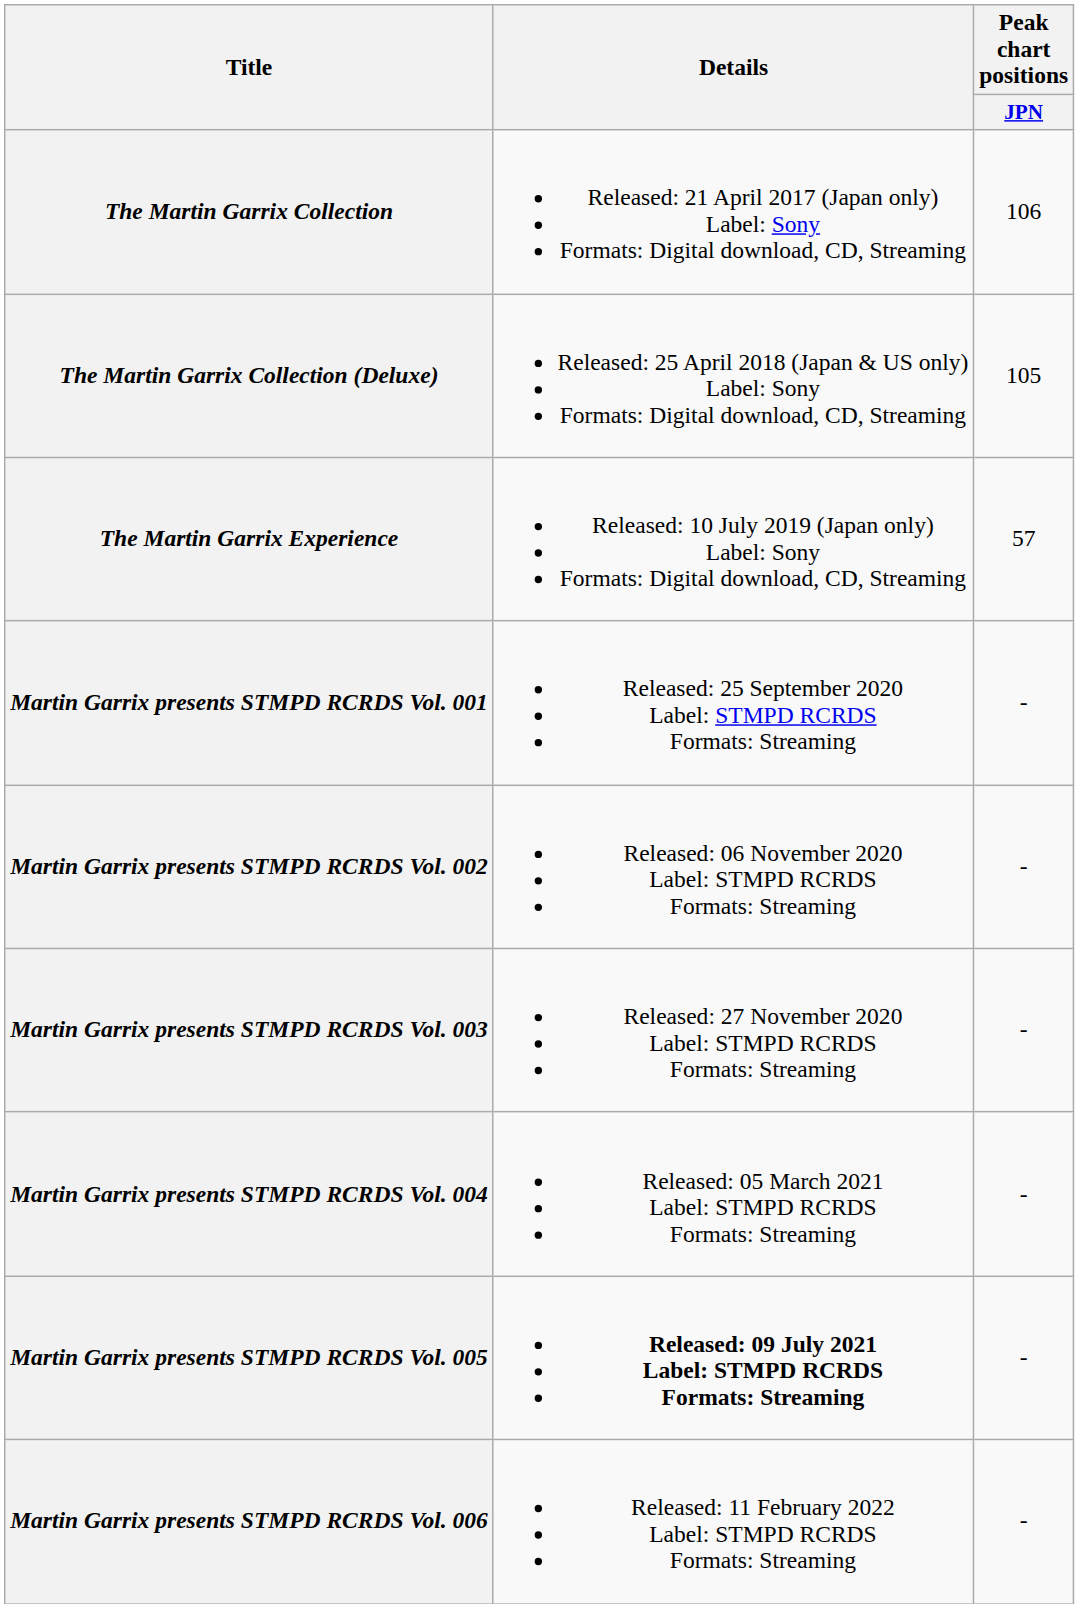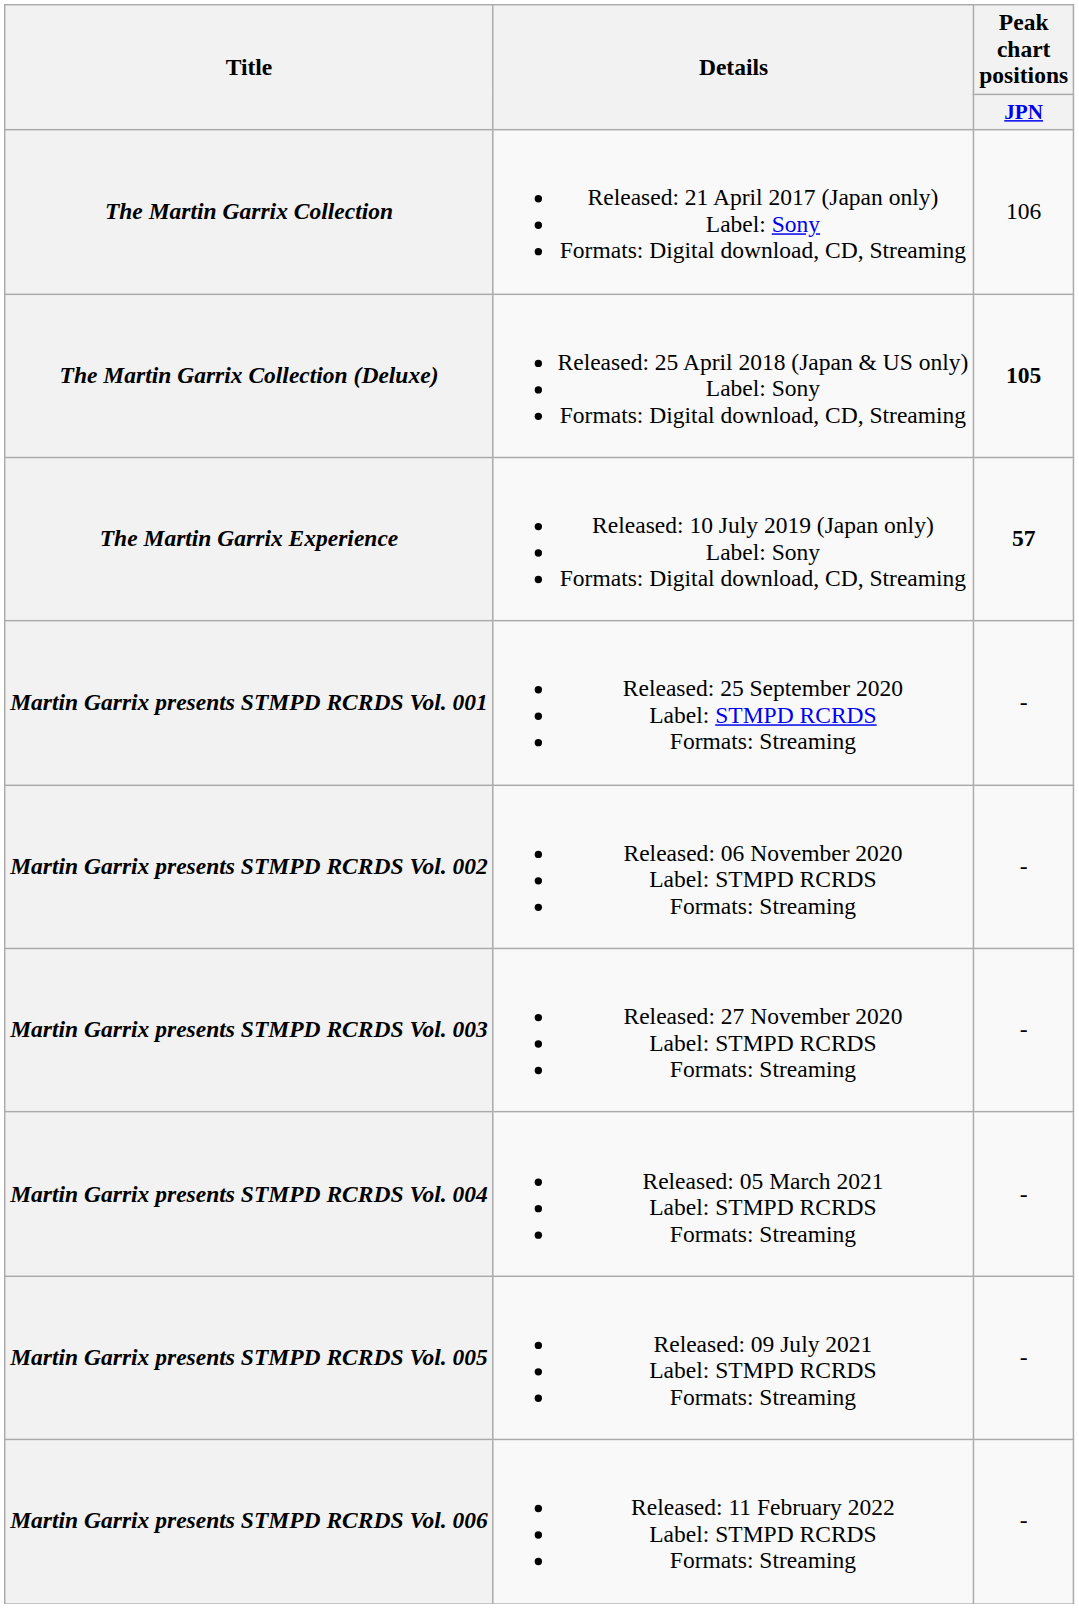(1024, 375) normal -> (1024, 375) bold
(1024, 538) normal -> (1024, 538) bold
(734, 1371) bold -> (734, 1371) normal
